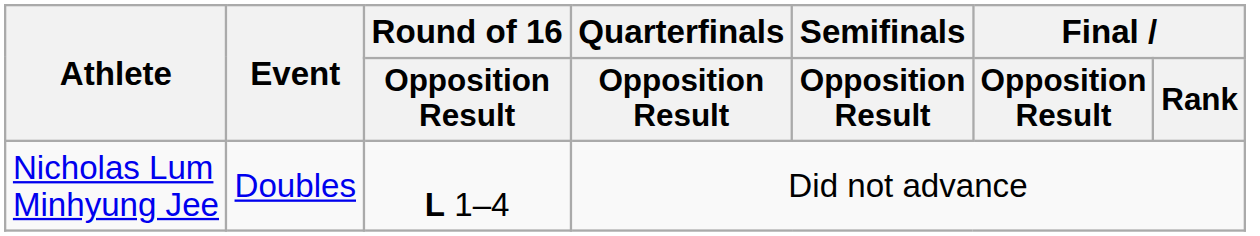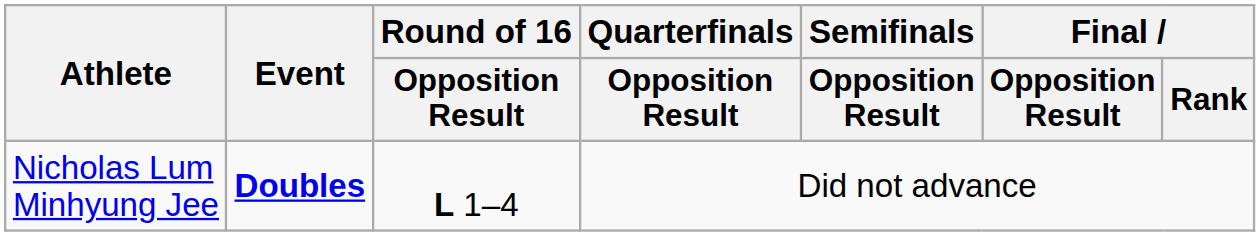(295, 186) normal -> (300, 186) bold
